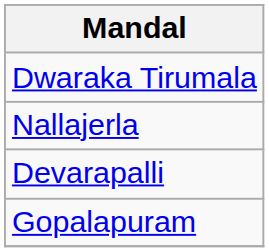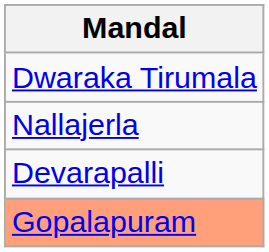(104, 221) no background -> (104, 221) lightsalmon background
